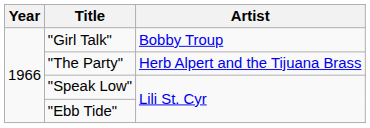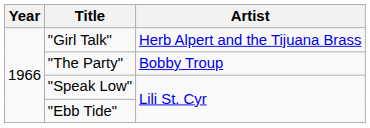(181, 39) Bobby Troup -> (250, 39) Herb Alpert and the Tijuana Brass
(250, 63) Herb Alpert and the Tijuana Brass -> (181, 63) Bobby Troup
